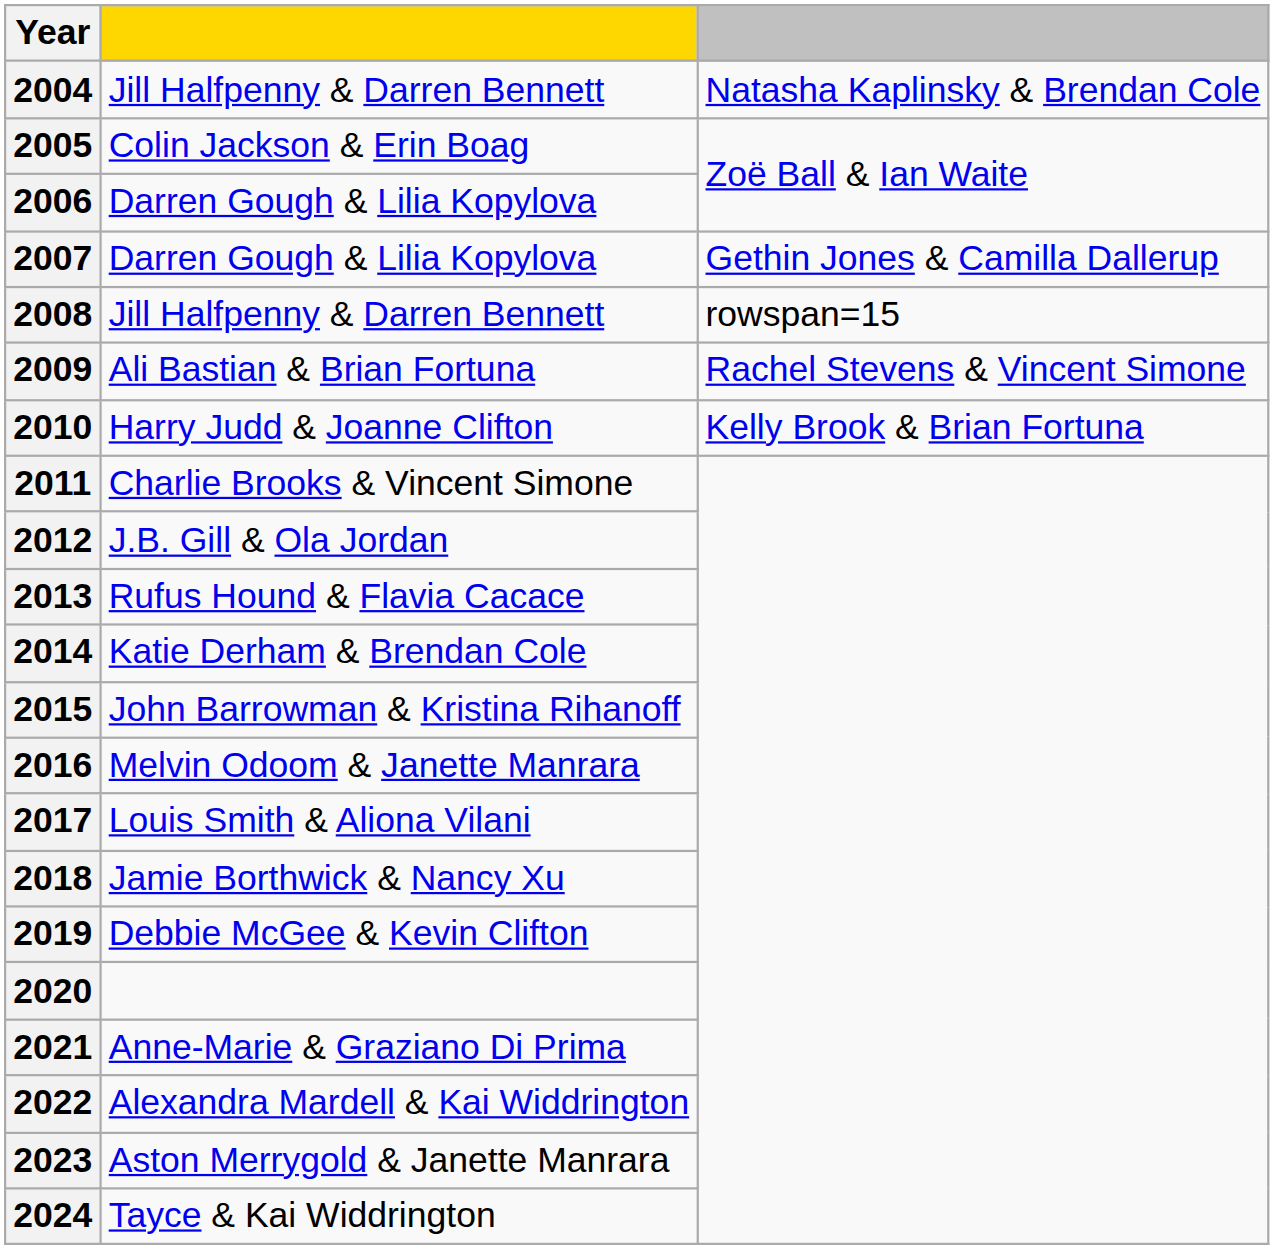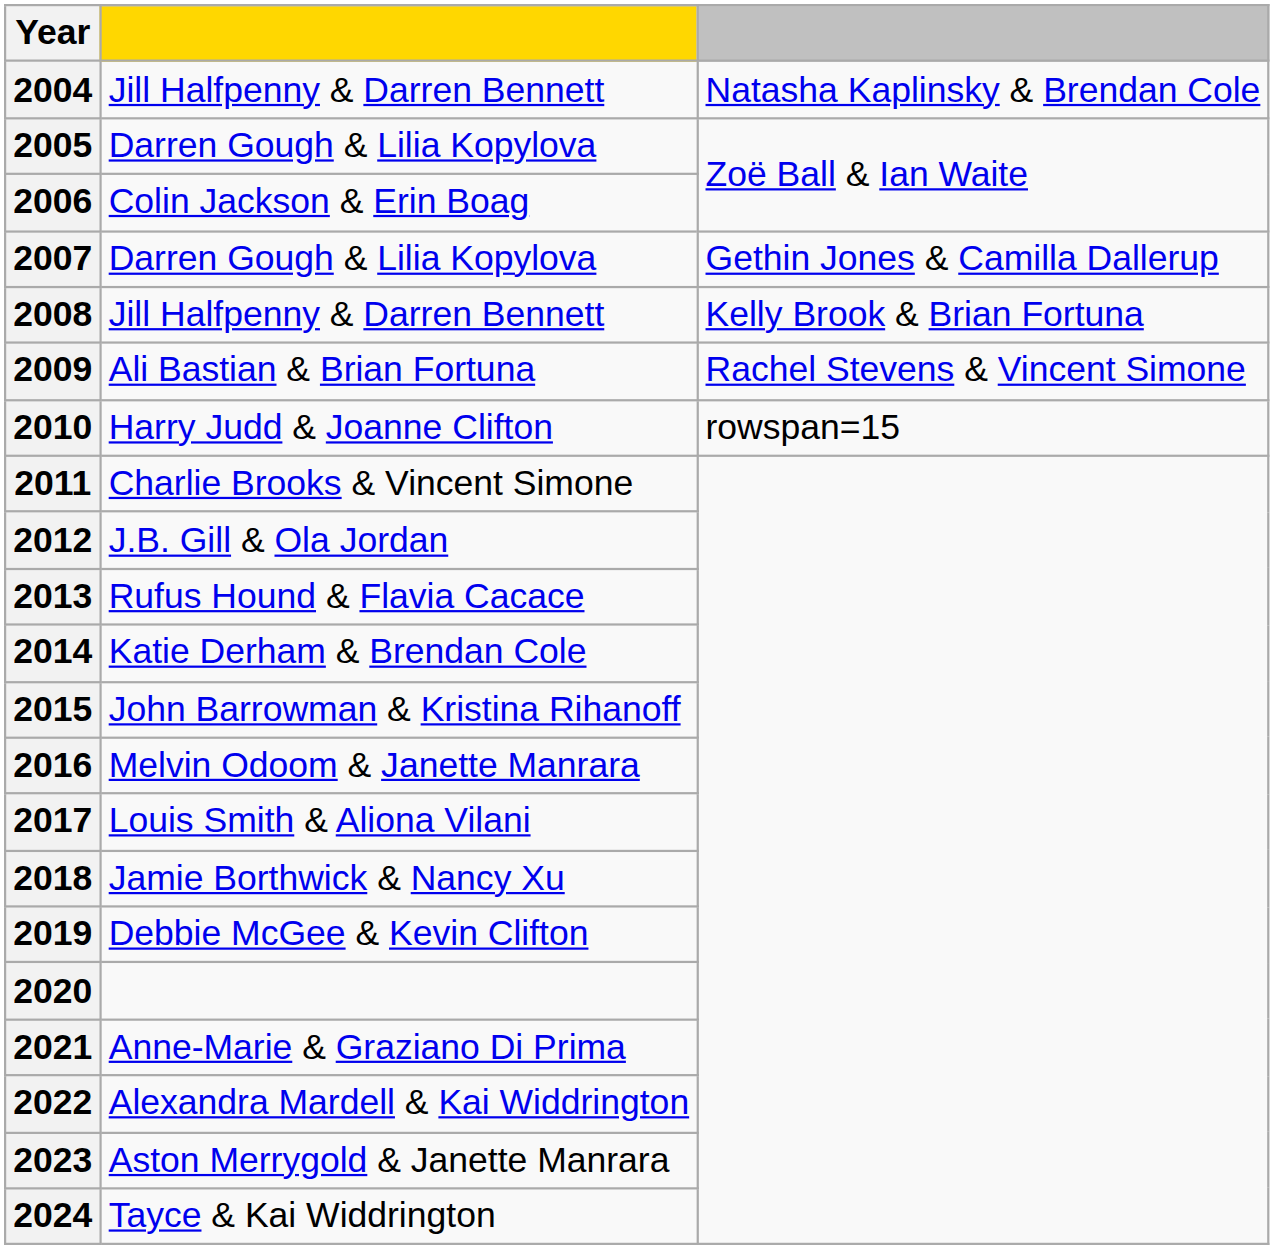(319, 145) Colin Jackson & Erin Boag -> (353, 145) Darren Gough & Lilia Kopylova
(353, 201) Darren Gough & Lilia Kopylova -> (319, 201) Colin Jackson & Erin Boag
(803, 314) rowspan=15 -> (925, 314) Kelly Brook & Brian Fortuna
(925, 426) Kelly Brook & Brian Fortuna -> (803, 426) rowspan=15
